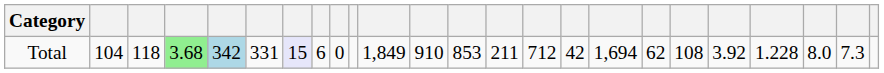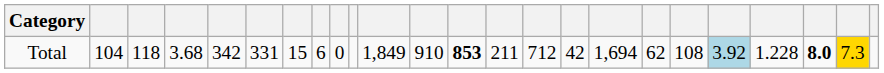(186, 52) lightgreen background -> (186, 52) no background
(226, 52) lightblue background -> (226, 52) no background
(297, 52) lavender background -> (297, 52) no background
(467, 52) normal -> (467, 52) bold
(729, 52) no background -> (729, 52) lightblue background
(819, 52) normal -> (819, 52) bold
(852, 52) no background -> (852, 52) gold background
